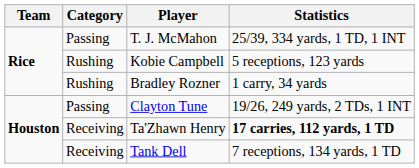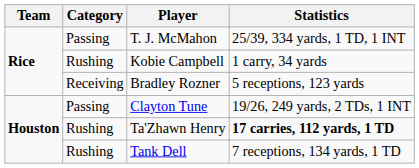(298, 61) 5 receptions, 123 yards -> (279, 61) 1 carry, 34 yards
(90, 83) Rushing -> (95, 83) Receiving
(279, 83) 1 carry, 34 yards -> (298, 83) 5 receptions, 123 yards
(95, 128) Receiving -> (90, 128) Rushing
(95, 151) Receiving -> (90, 151) Rushing
